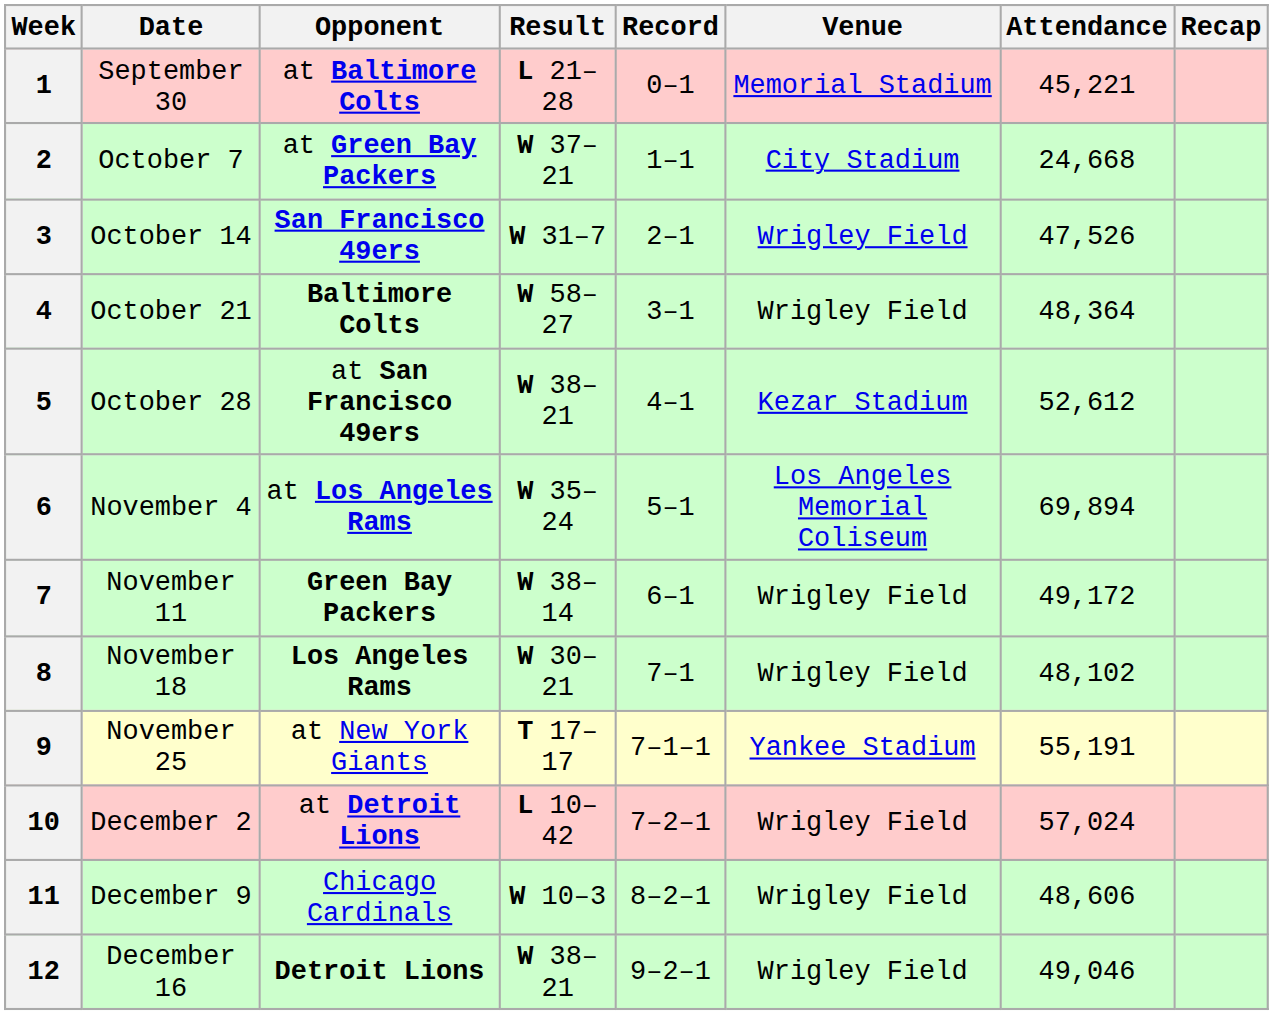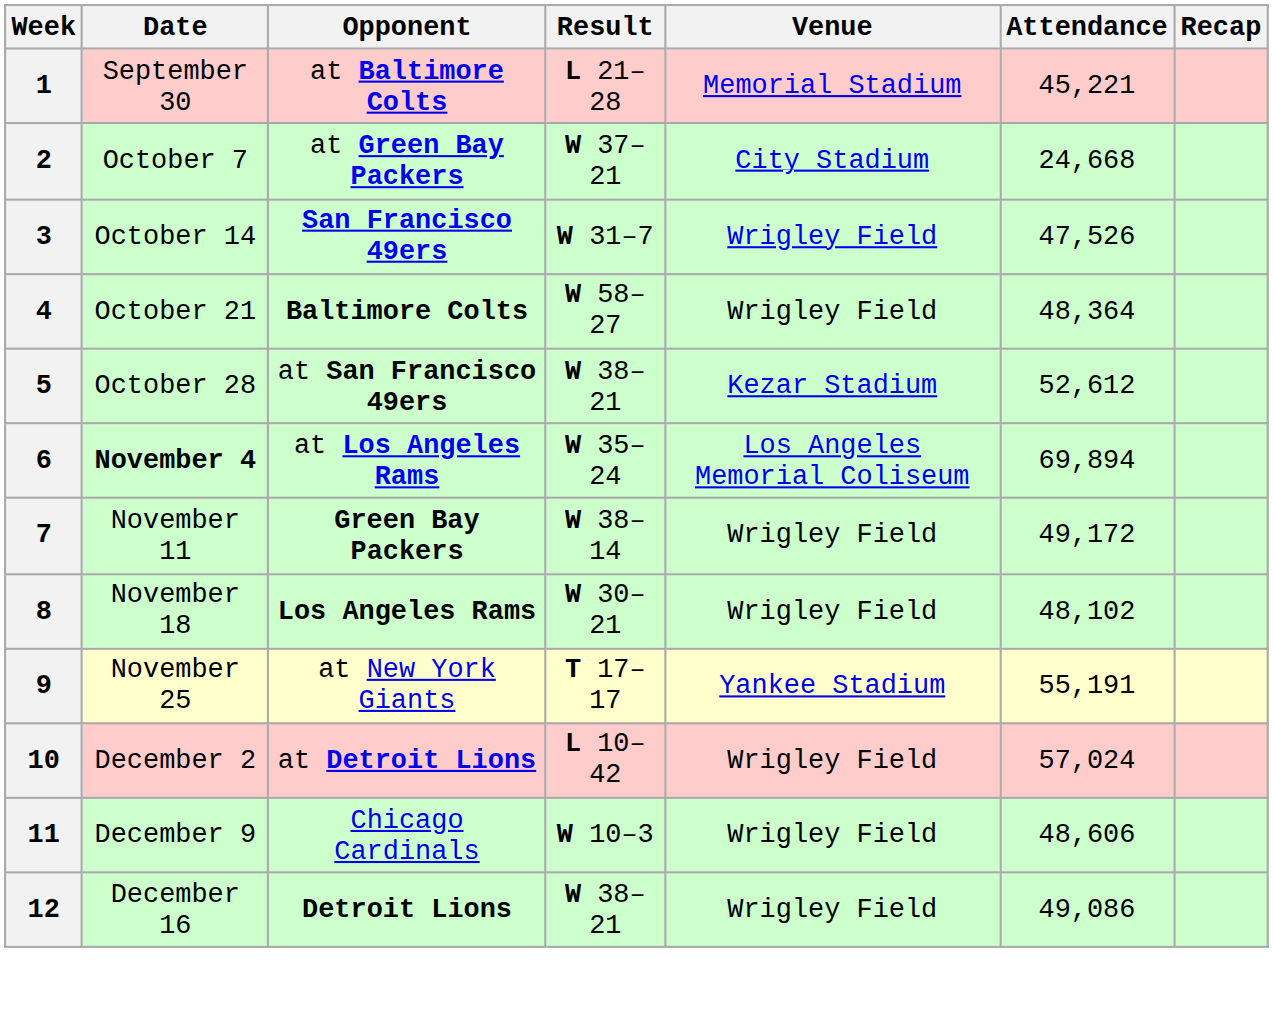- column: (671, 27)
(171, 507) normal -> (175, 461) bold
(1087, 972) 49,046 -> (1087, 910) 49,086
